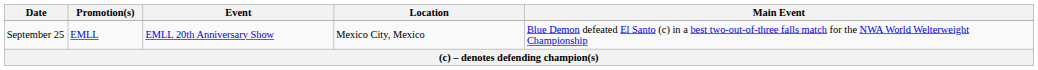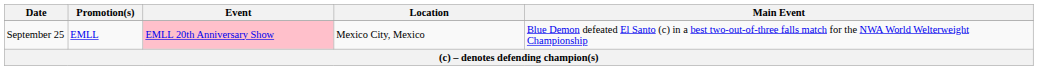(210, 35) no background -> (210, 35) pink background
